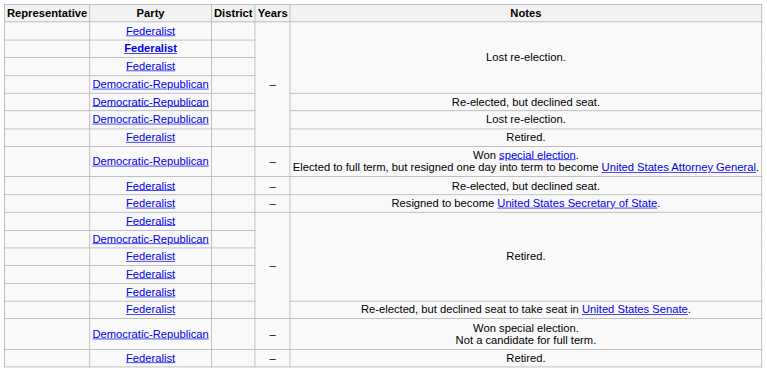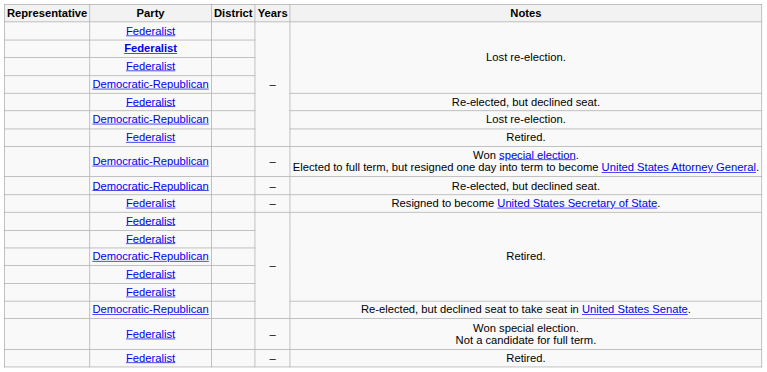(151, 102) Democratic-Republican -> (151, 102) Federalist
(151, 185) Federalist -> (151, 185) Democratic-Republican
(151, 239) Democratic-Republican -> (151, 239) Federalist
(151, 256) Federalist -> (151, 256) Democratic-Republican
(151, 310) Federalist -> (151, 310) Democratic-Republican
(151, 334) Democratic-Republican -> (151, 334) Federalist
